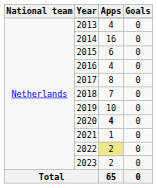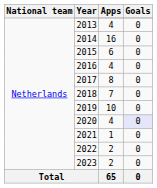(111, 121) bold -> (111, 121) normal
(138, 121) no background -> (138, 121) lavender background
(111, 149) khaki background -> (111, 149) no background
